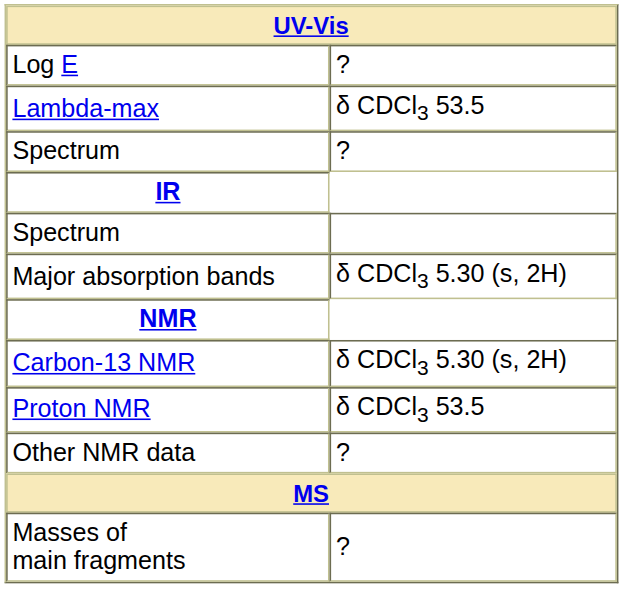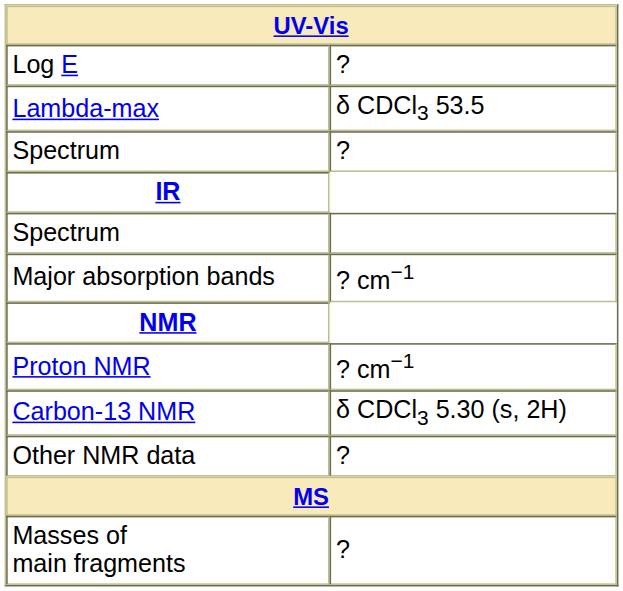(451, 277) δ CDCl3 5.30 (s, 2H) -> (375, 277) ? cm−1
(104, 363) Carbon-13 NMR -> (82, 365) Proton NMR
(451, 363) δ CDCl3 5.30 (s, 2H) -> (375, 365) ? cm−1
(82, 409) Proton NMR -> (104, 412) Carbon-13 NMR
(410, 409) δ CDCl3 53.5 -> (451, 413) δ CDCl3 5.30 (s, 2H)
